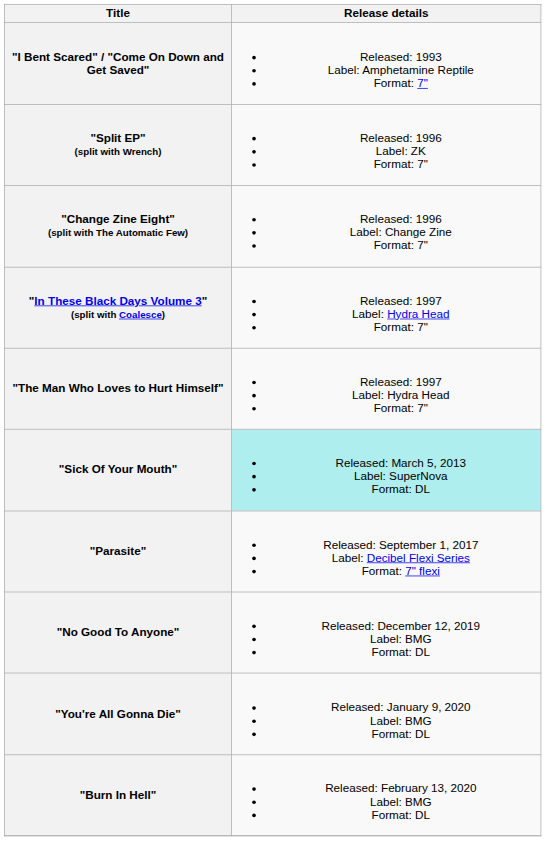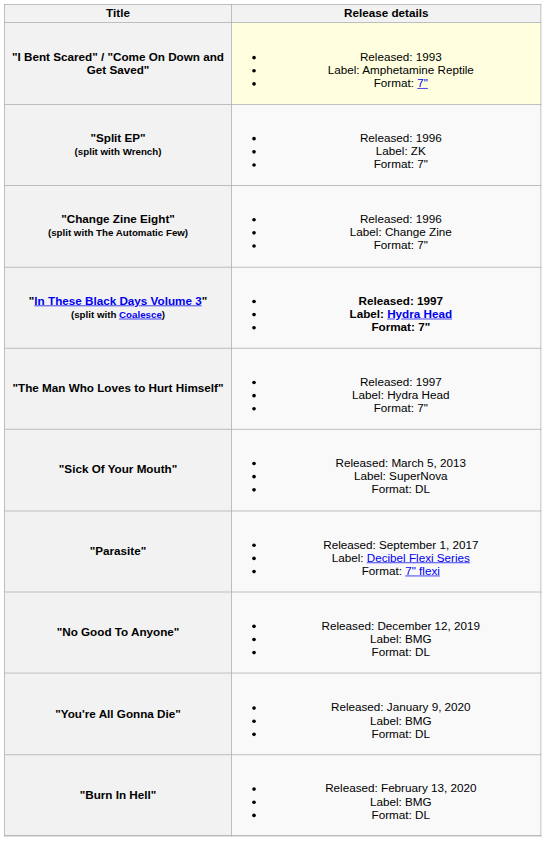(386, 70) no background -> (386, 70) lightyellow background
(386, 314) normal -> (386, 314) bold
(386, 477) paleturquoise background -> (386, 477) no background
